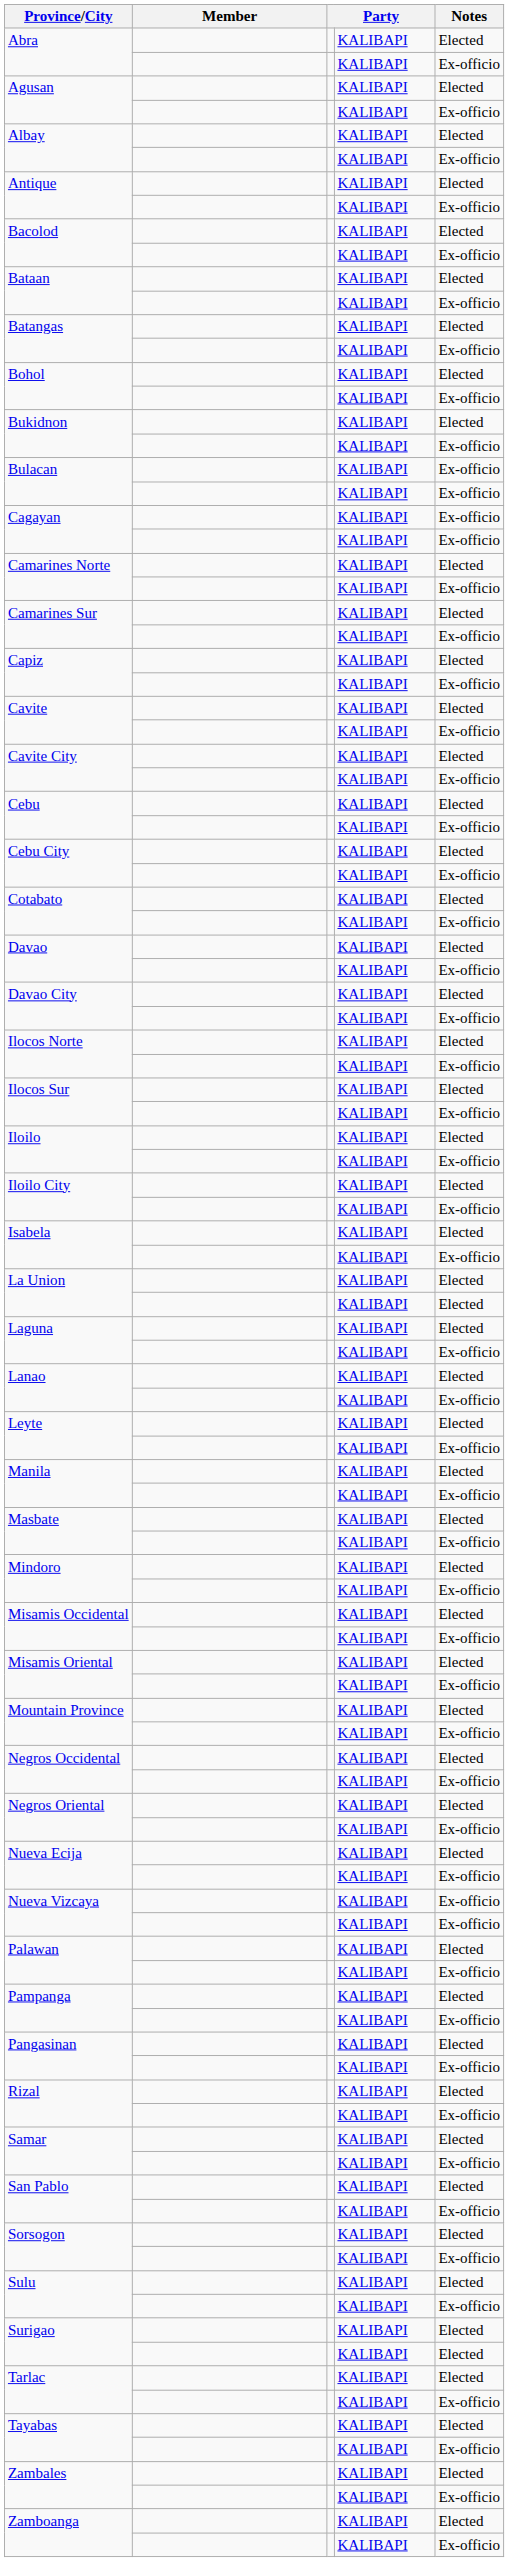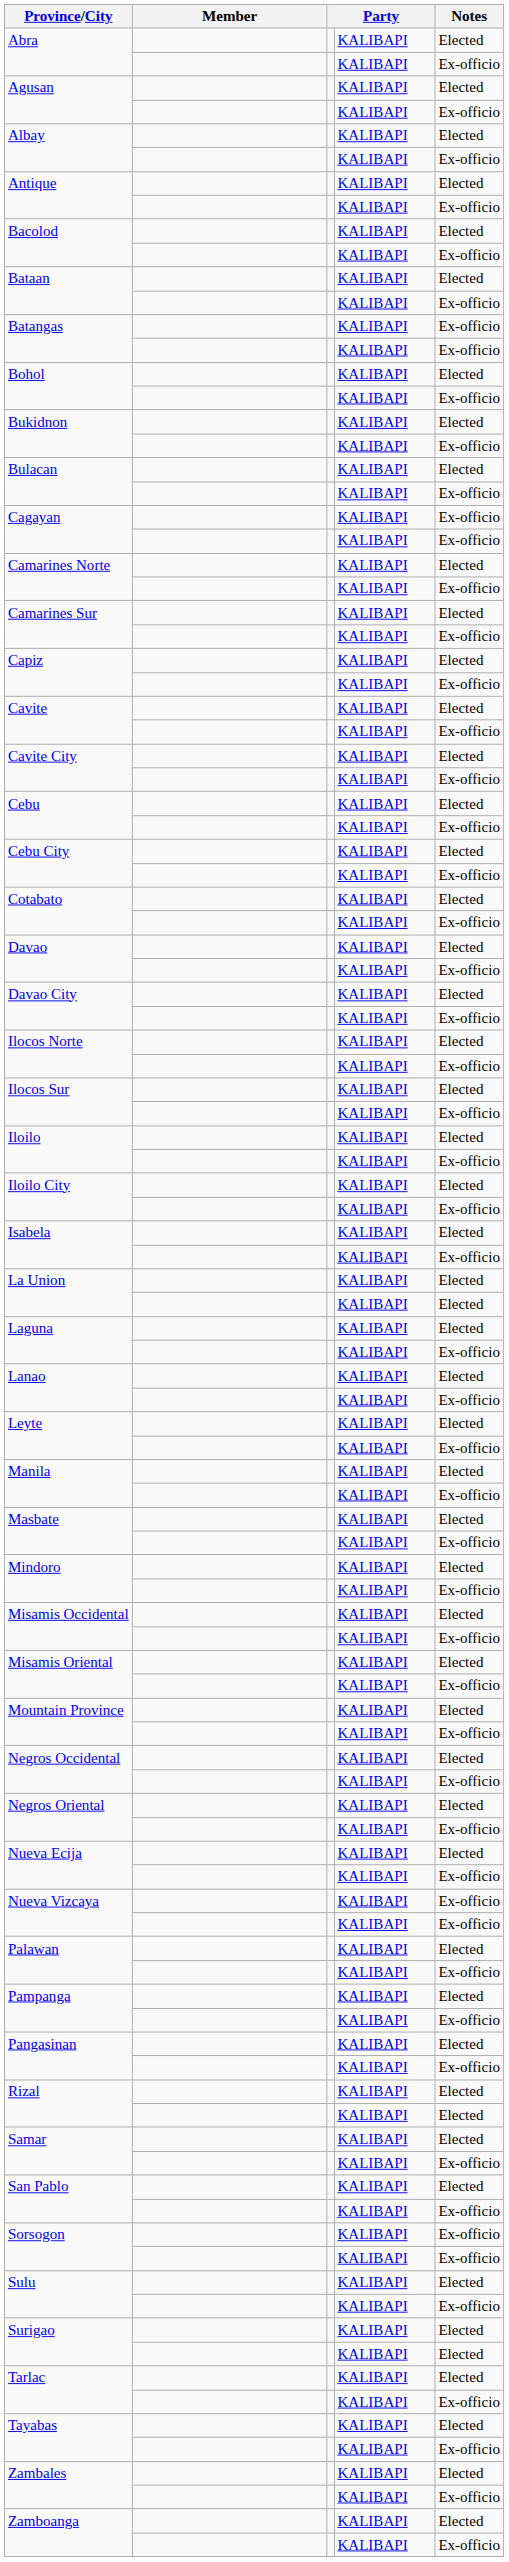(461, 326) Elected -> (469, 326) Ex-officio
(469, 469) Ex-officio -> (461, 469) Elected
(469, 2115) Ex-officio -> (461, 2115) Elected
(461, 2234) Elected -> (469, 2234) Ex-officio
